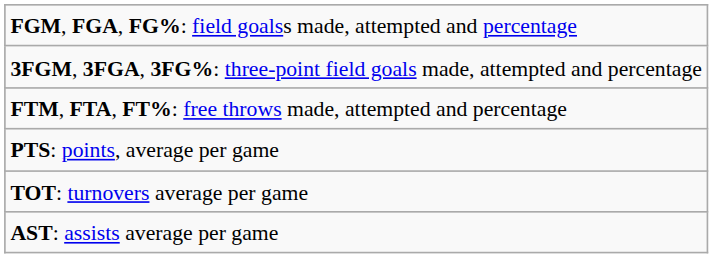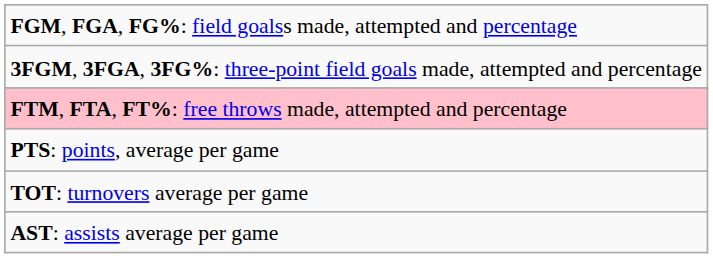(289, 109) no background -> (289, 109) pink background
